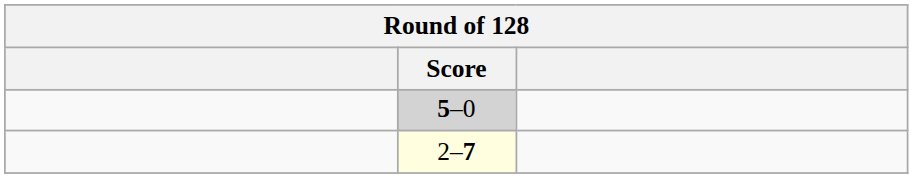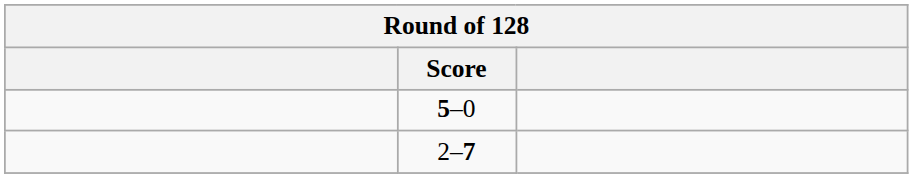(456, 109) lightgrey background -> (456, 109) no background
(456, 152) lightyellow background -> (456, 152) no background
